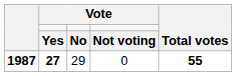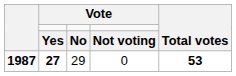(195, 61) 55 -> (195, 61) 53
